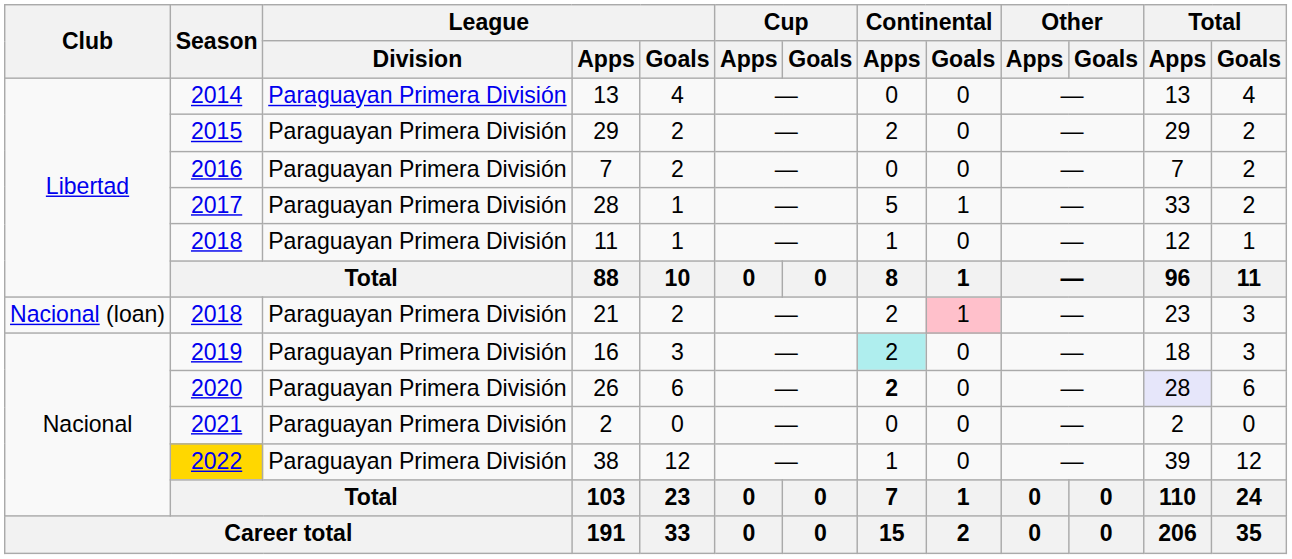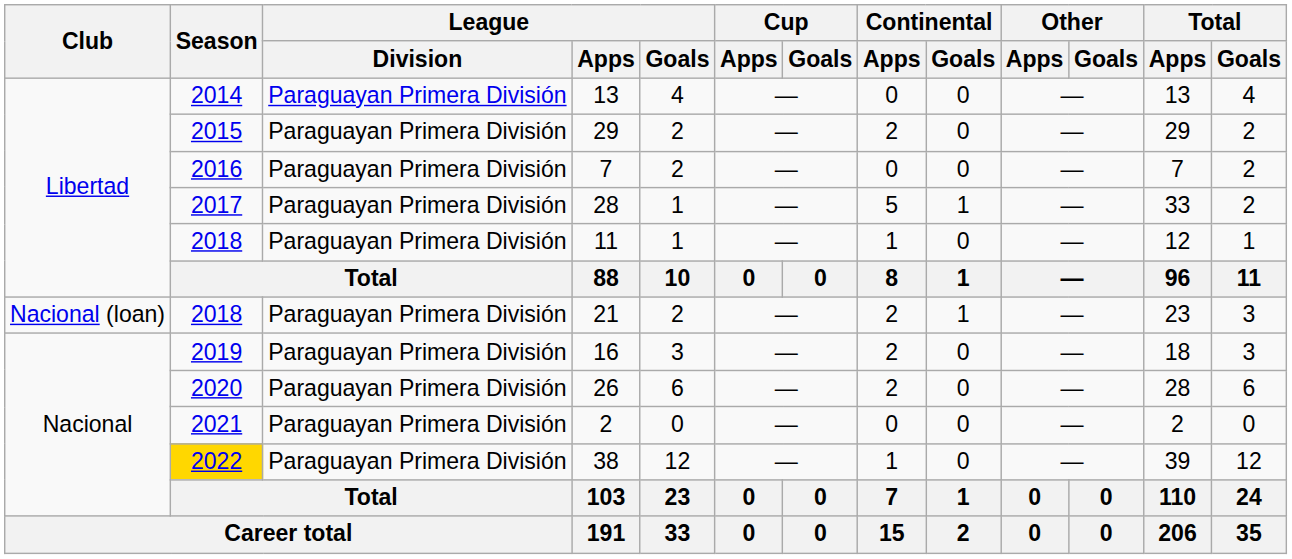(963, 315) pink background -> (963, 315) no background
(892, 351) paleturquoise background -> (892, 351) no background
(892, 388) bold -> (892, 388) normal
(1177, 388) lavender background -> (1177, 388) no background
